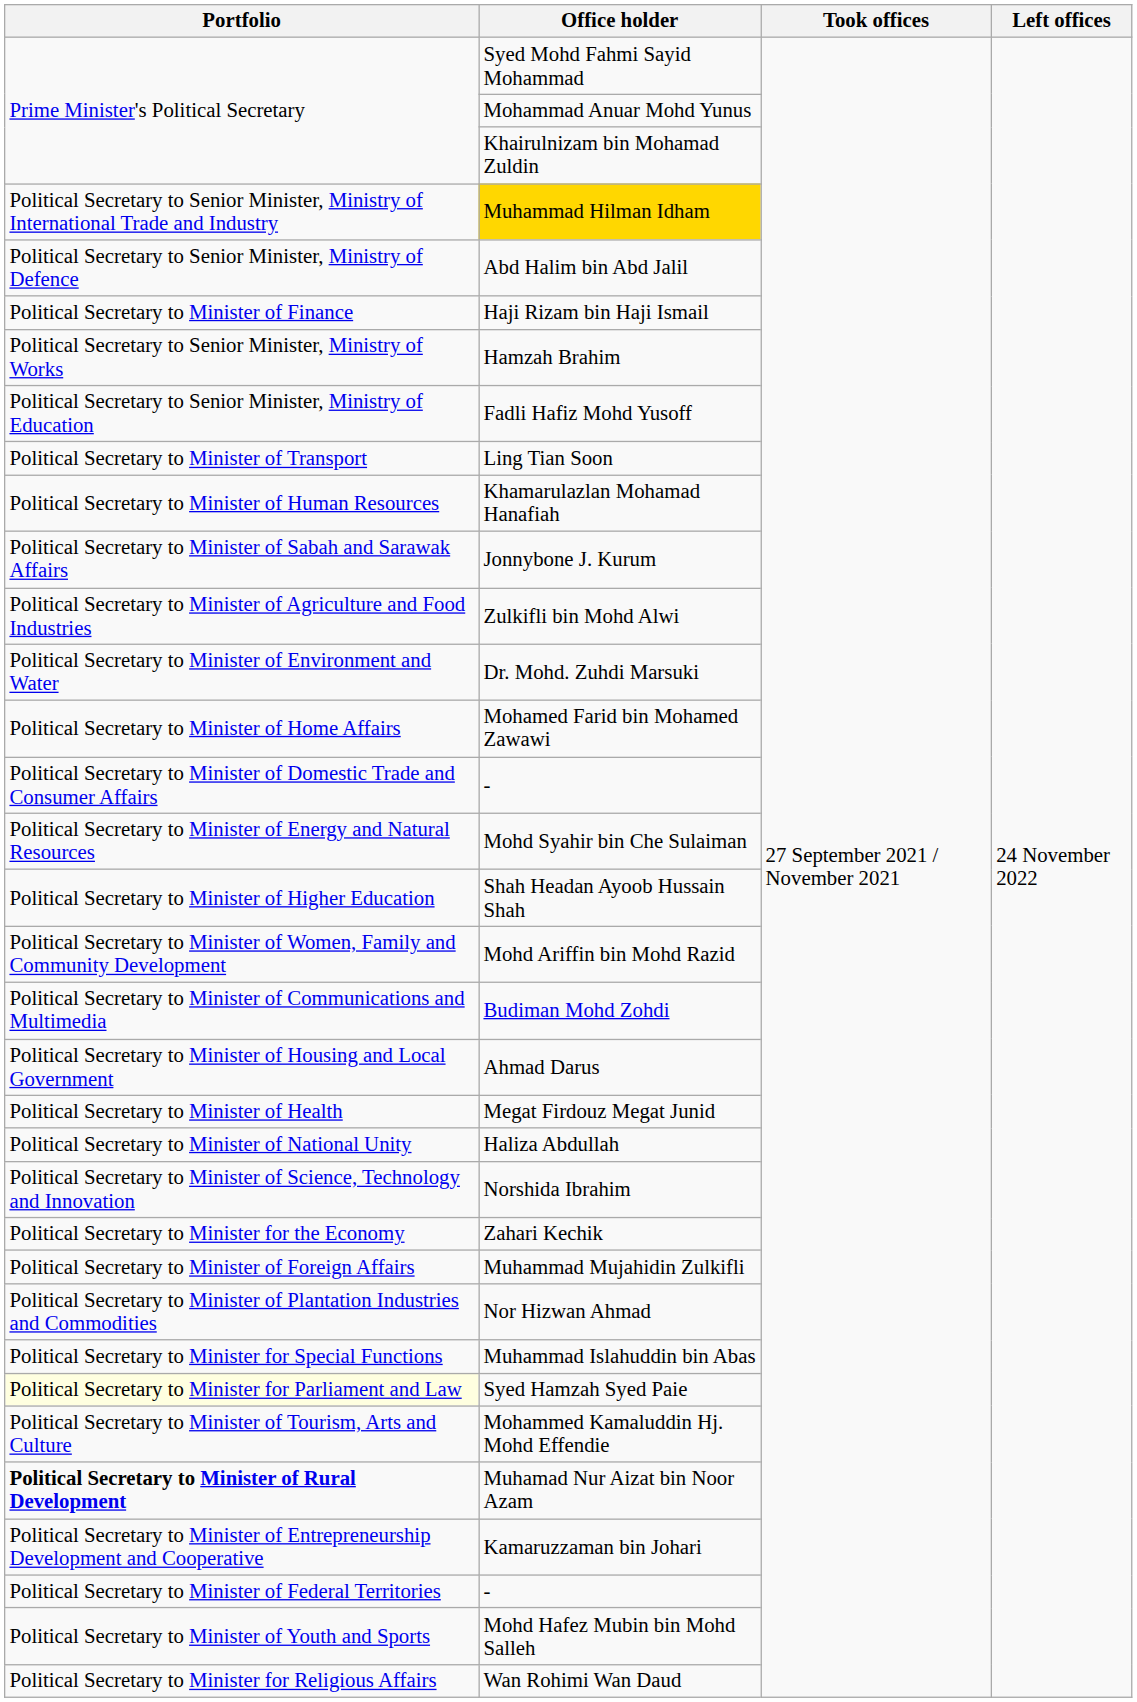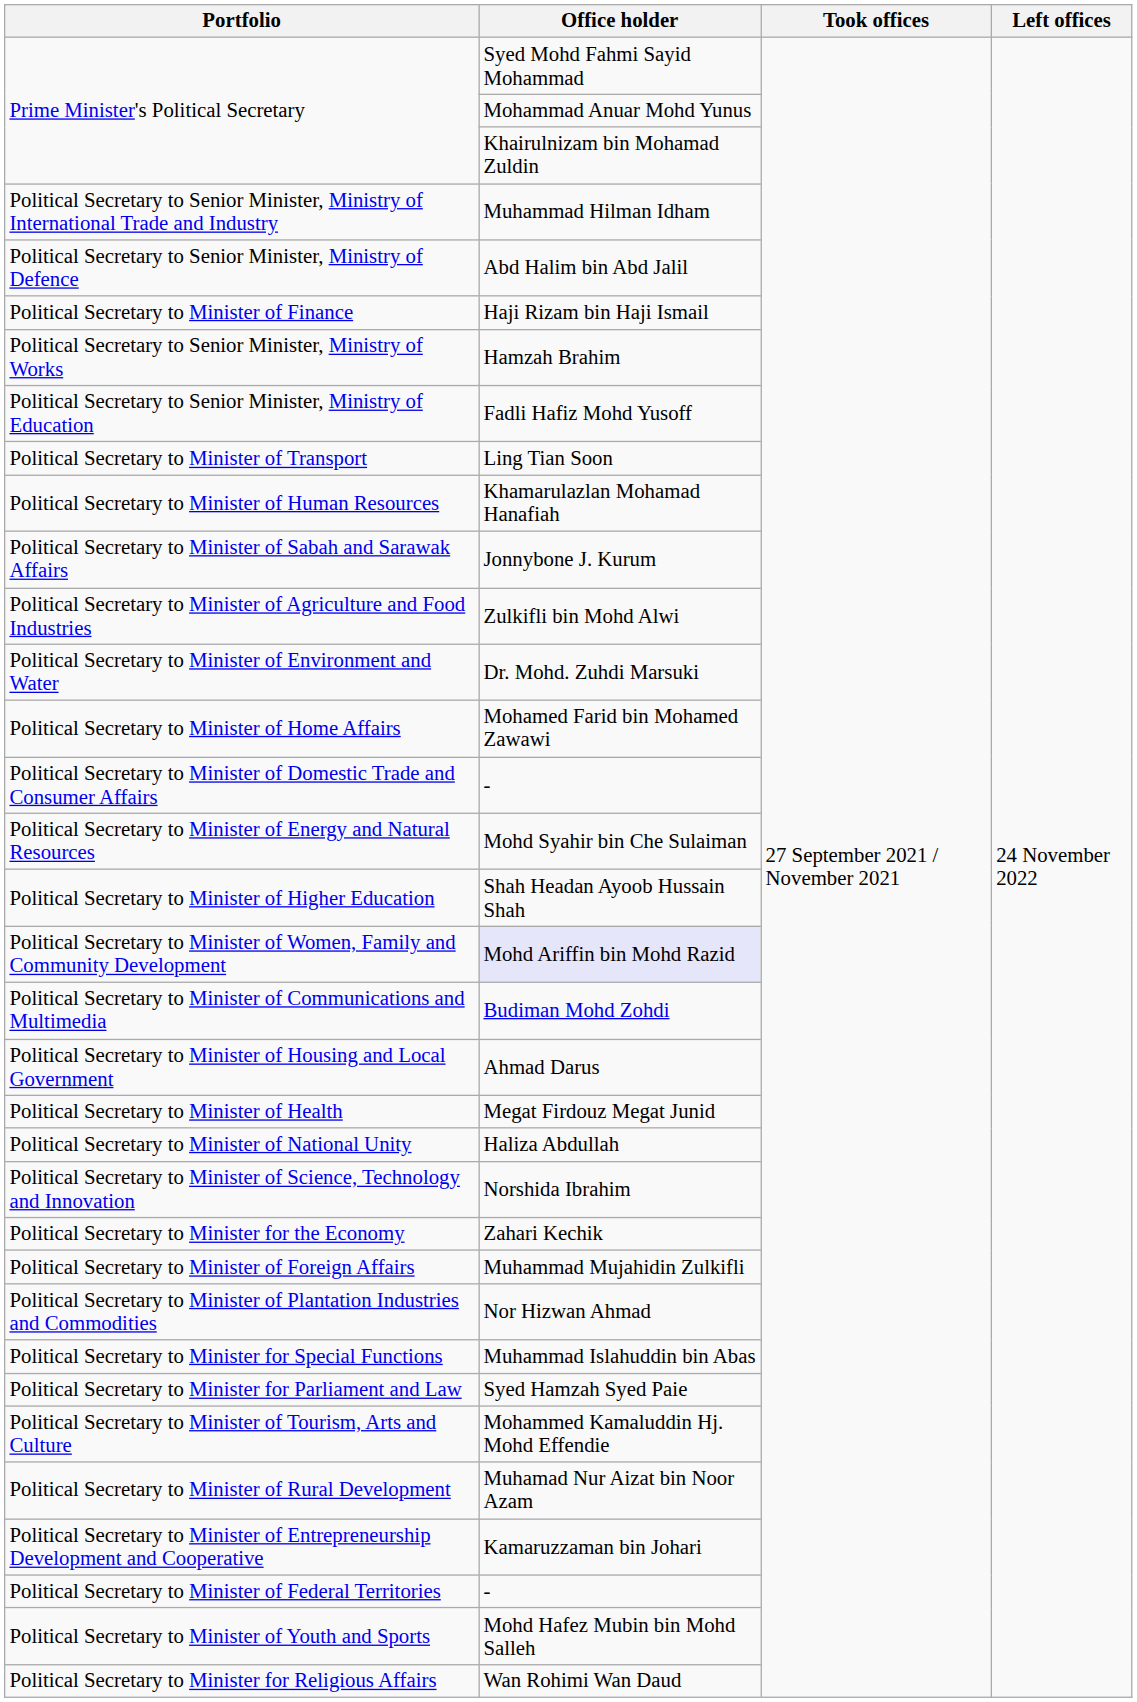(597, 211) gold background -> (597, 211) no background
(609, 954) no background -> (609, 954) lavender background
(236, 1389) lightyellow background -> (236, 1389) no background
(183, 1490) bold -> (230, 1490) normal
